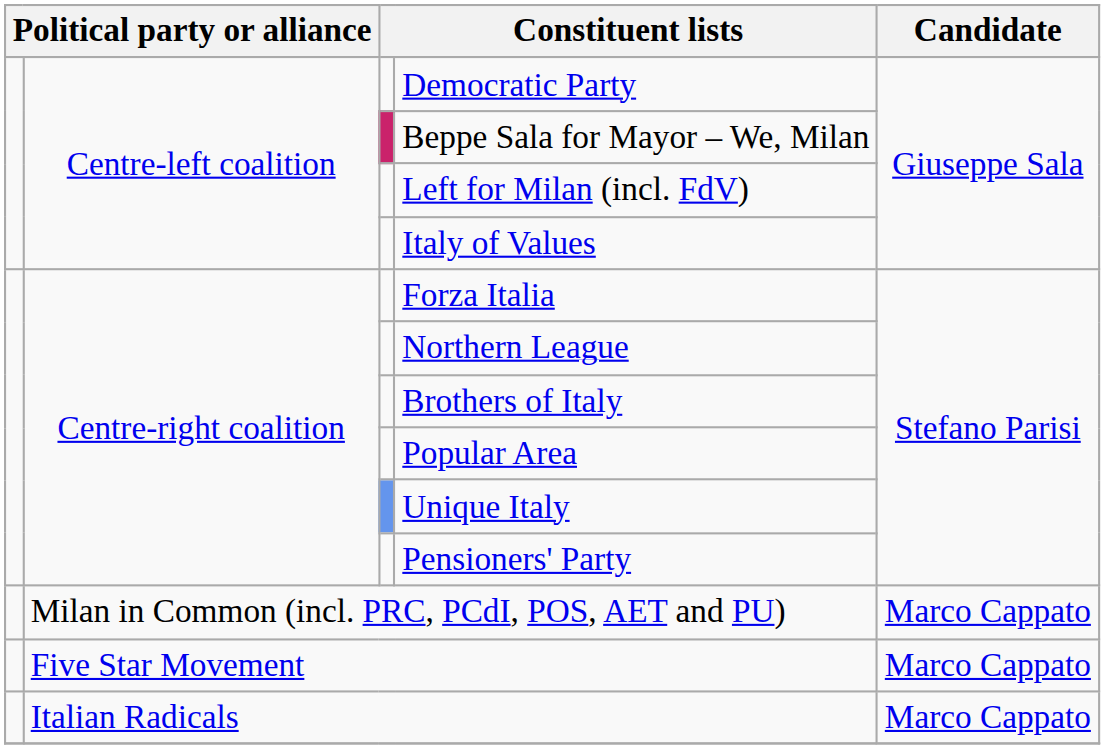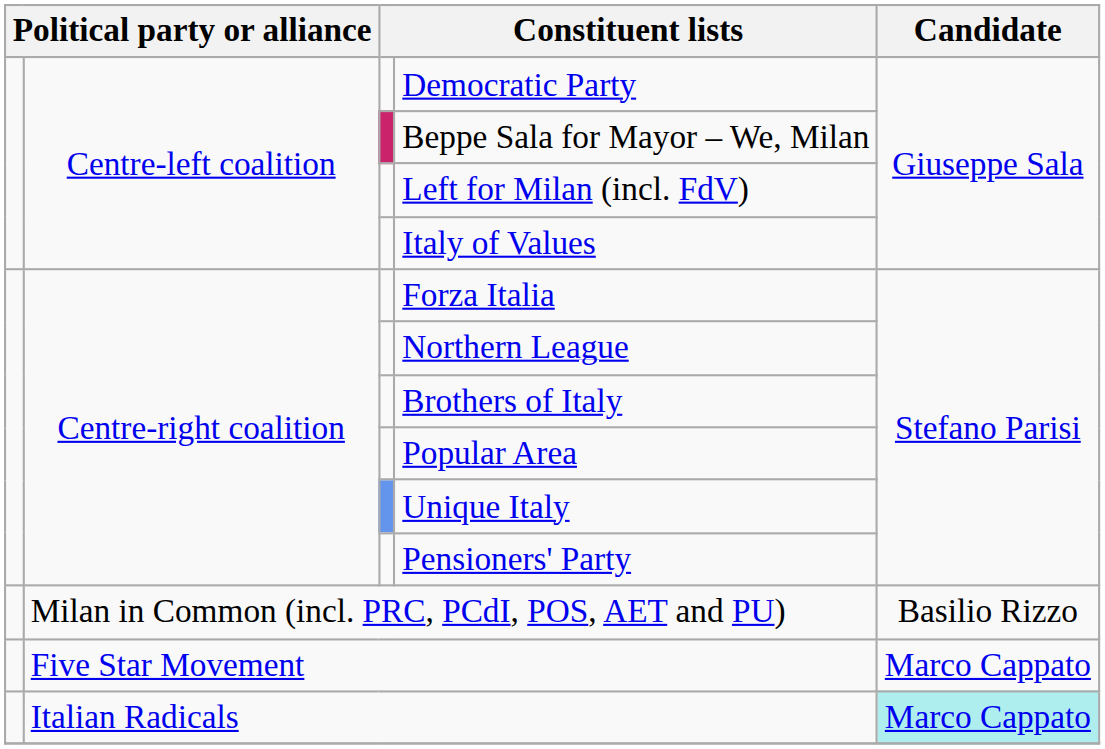(988, 611) Marco Cappato -> (988, 611) Basilio Rizzo
(988, 717) no background -> (988, 717) paleturquoise background
